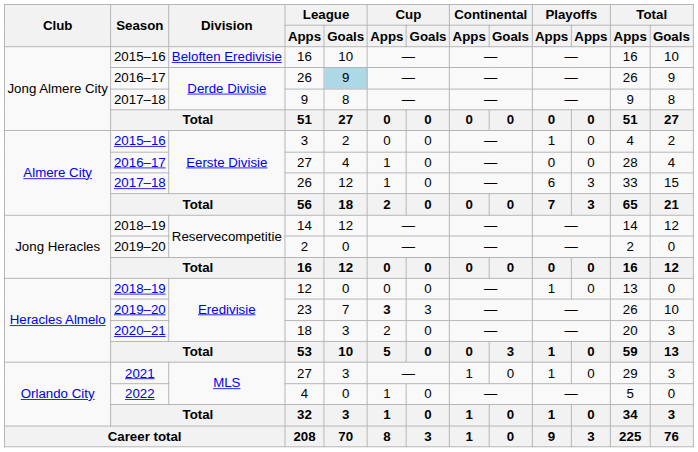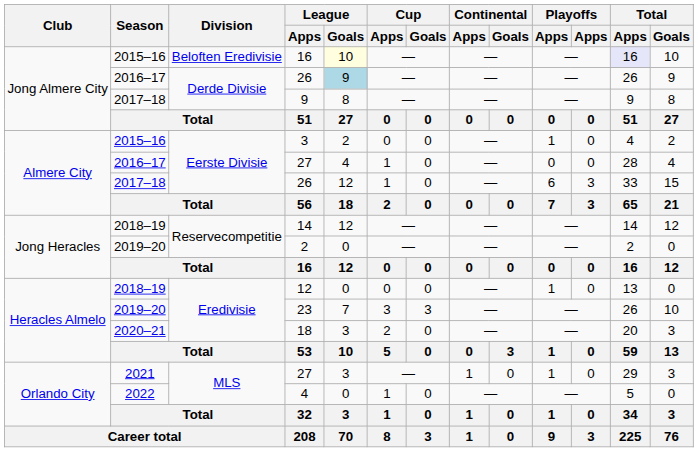(346, 57) no background -> (346, 57) lightyellow background
(630, 57) no background -> (630, 57) lavender background
(387, 309) bold -> (387, 309) normal
